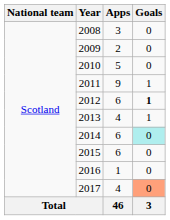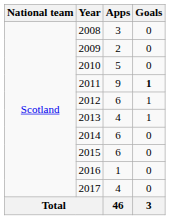(149, 83) normal -> (149, 83) bold
(149, 100) bold -> (149, 100) normal
(149, 135) paleturquoise background -> (149, 135) no background
(149, 188) lightsalmon background -> (149, 188) no background
